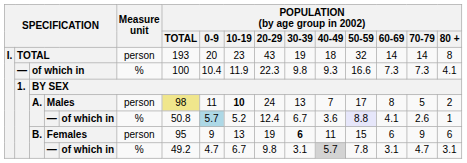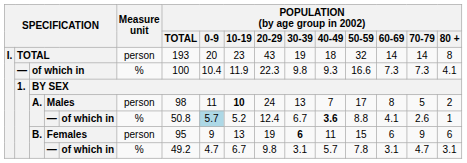(181, 102) khaki background -> (181, 102) no background
(331, 118) normal -> (331, 118) bold
(361, 118) lavender background -> (361, 118) no background
(331, 150) lightgrey background -> (331, 150) no background
